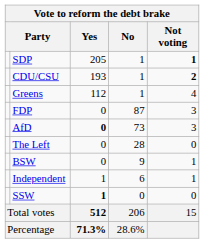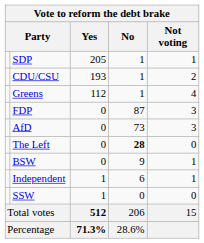(194, 59) bold -> (194, 59) normal
(194, 76) bold -> (194, 76) normal
(103, 127) bold -> (103, 127) normal
(139, 144) normal -> (139, 144) bold
(103, 195) bold -> (103, 195) normal
